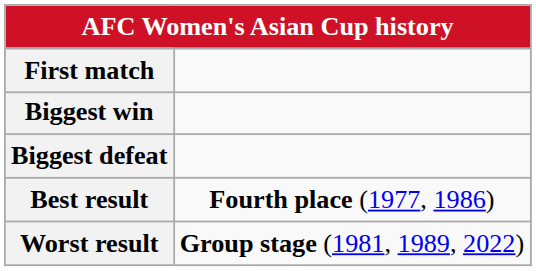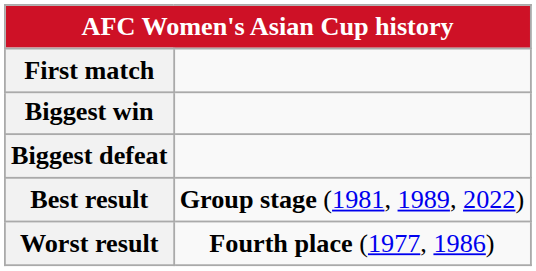(352, 199) Fourth place (1977, 1986) -> (352, 199) Group stage (1981, 1989, 2022)
(352, 242) Group stage (1981, 1989, 2022) -> (352, 242) Fourth place (1977, 1986)
